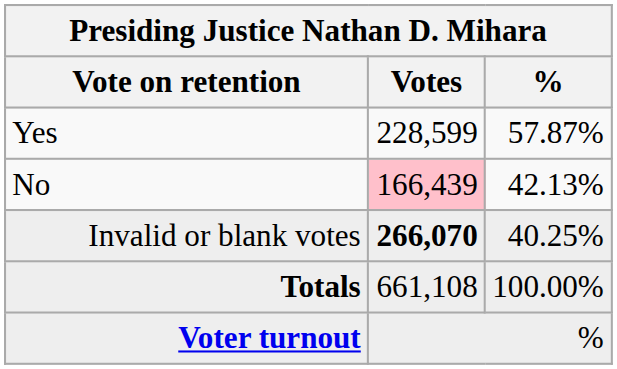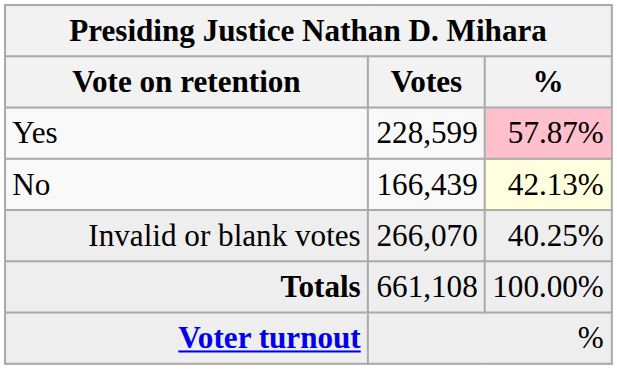(556, 133) no background -> (556, 133) pink background
(427, 184) pink background -> (427, 184) no background
(556, 184) no background -> (556, 184) lightyellow background
(427, 235) bold -> (427, 235) normal
